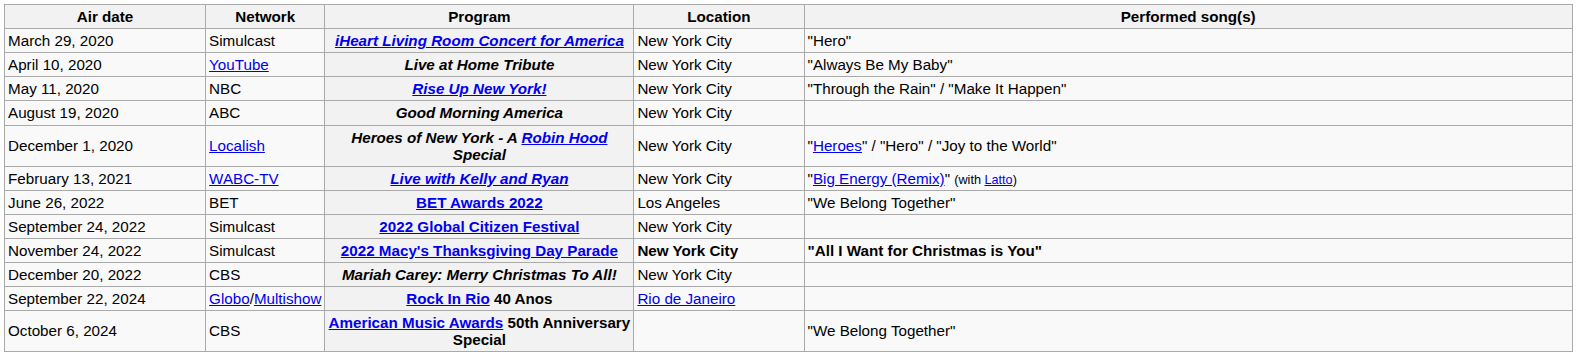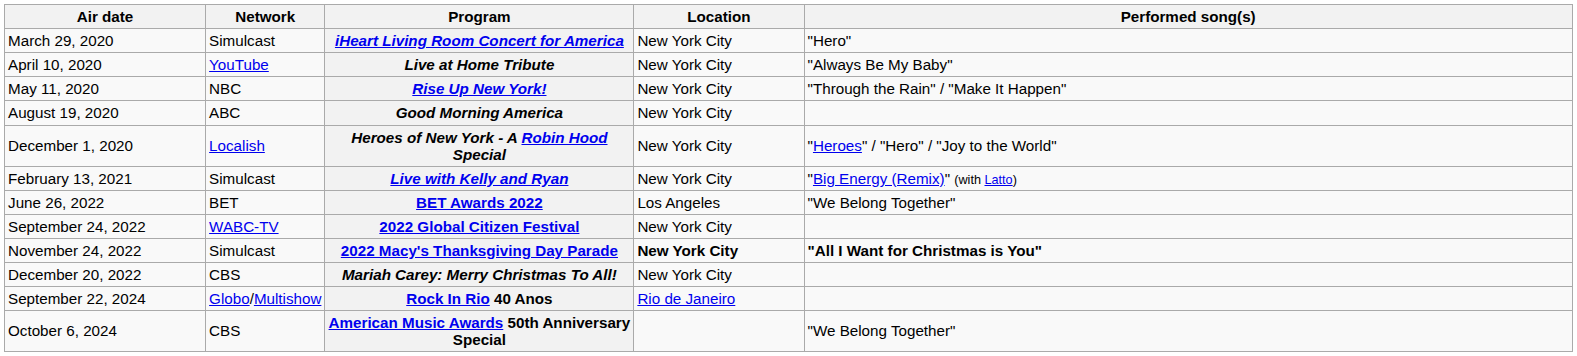(244, 178) WABC-TV -> (242, 178) Simulcast
(242, 226) Simulcast -> (244, 226) WABC-TV
